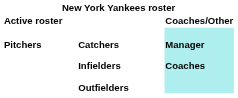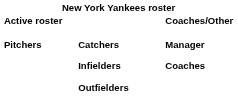(185, 55) paleturquoise background -> (185, 55) no background
